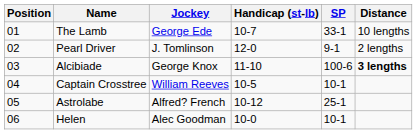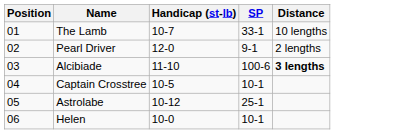- column: (190, 13)
